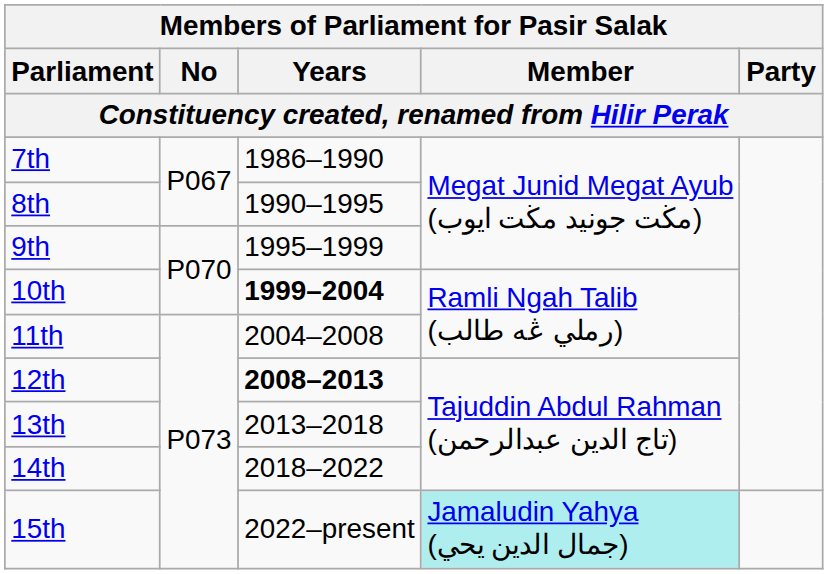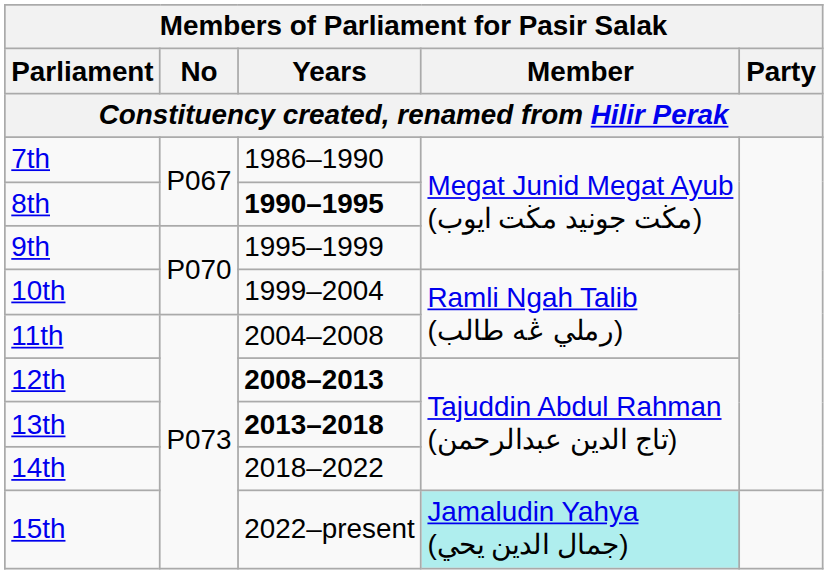(314, 203) normal -> (314, 203) bold
(314, 291) bold -> (314, 291) normal
(314, 423) normal -> (314, 423) bold
